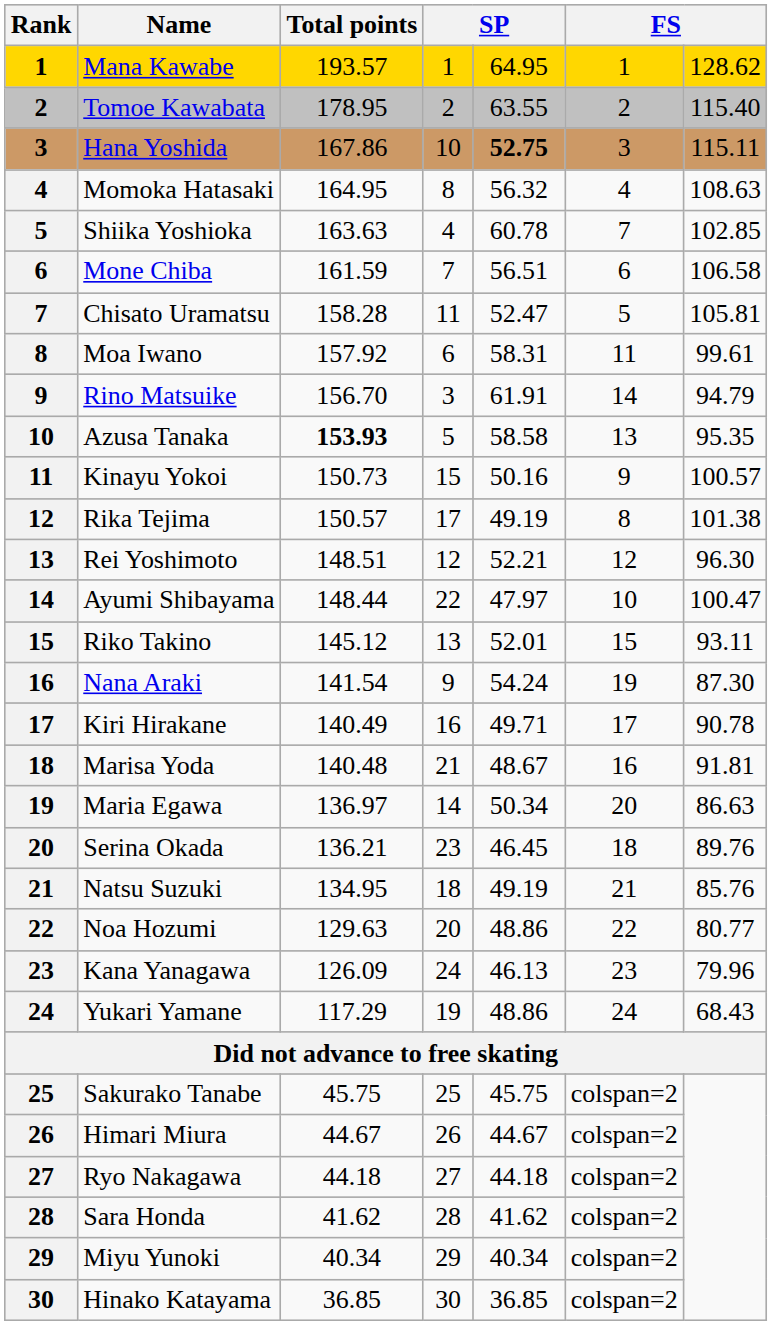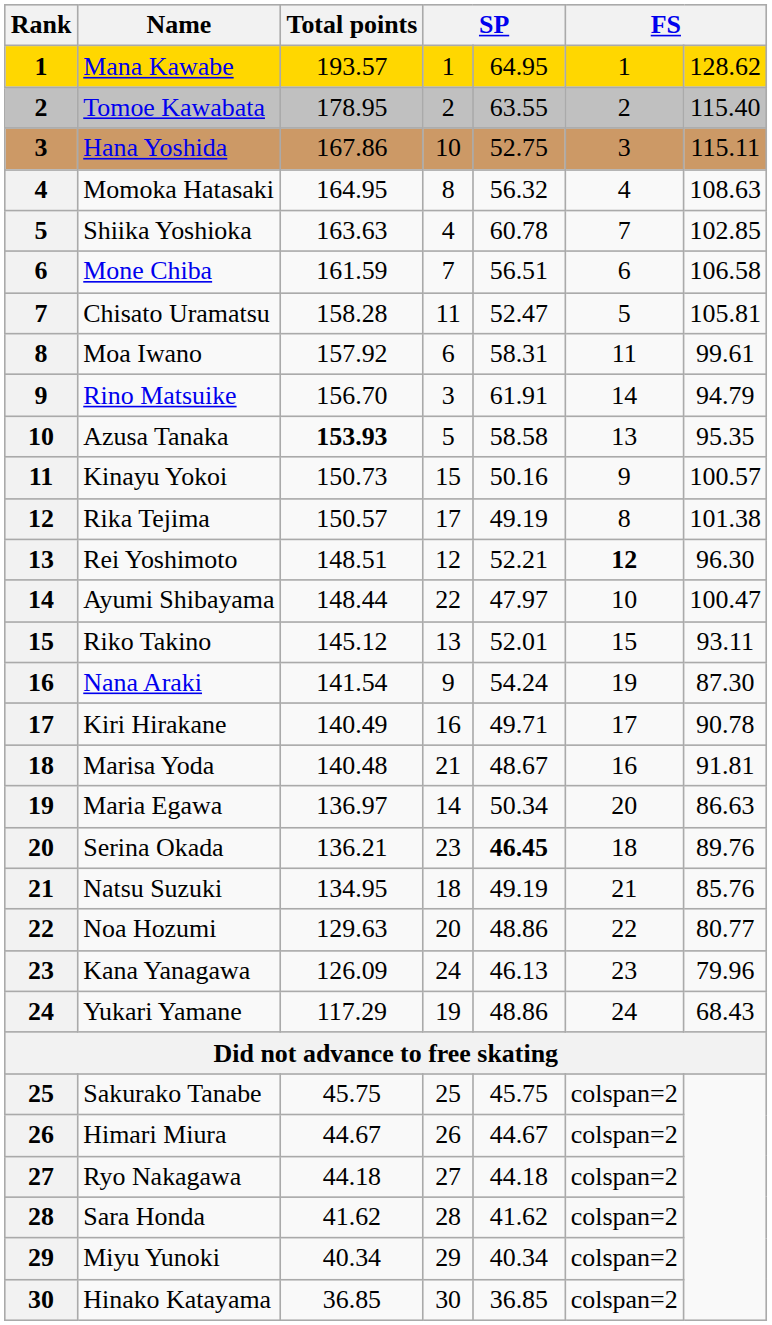(519, 148) bold -> (519, 148) normal
(624, 559) normal -> (624, 559) bold
(519, 847) normal -> (519, 847) bold
